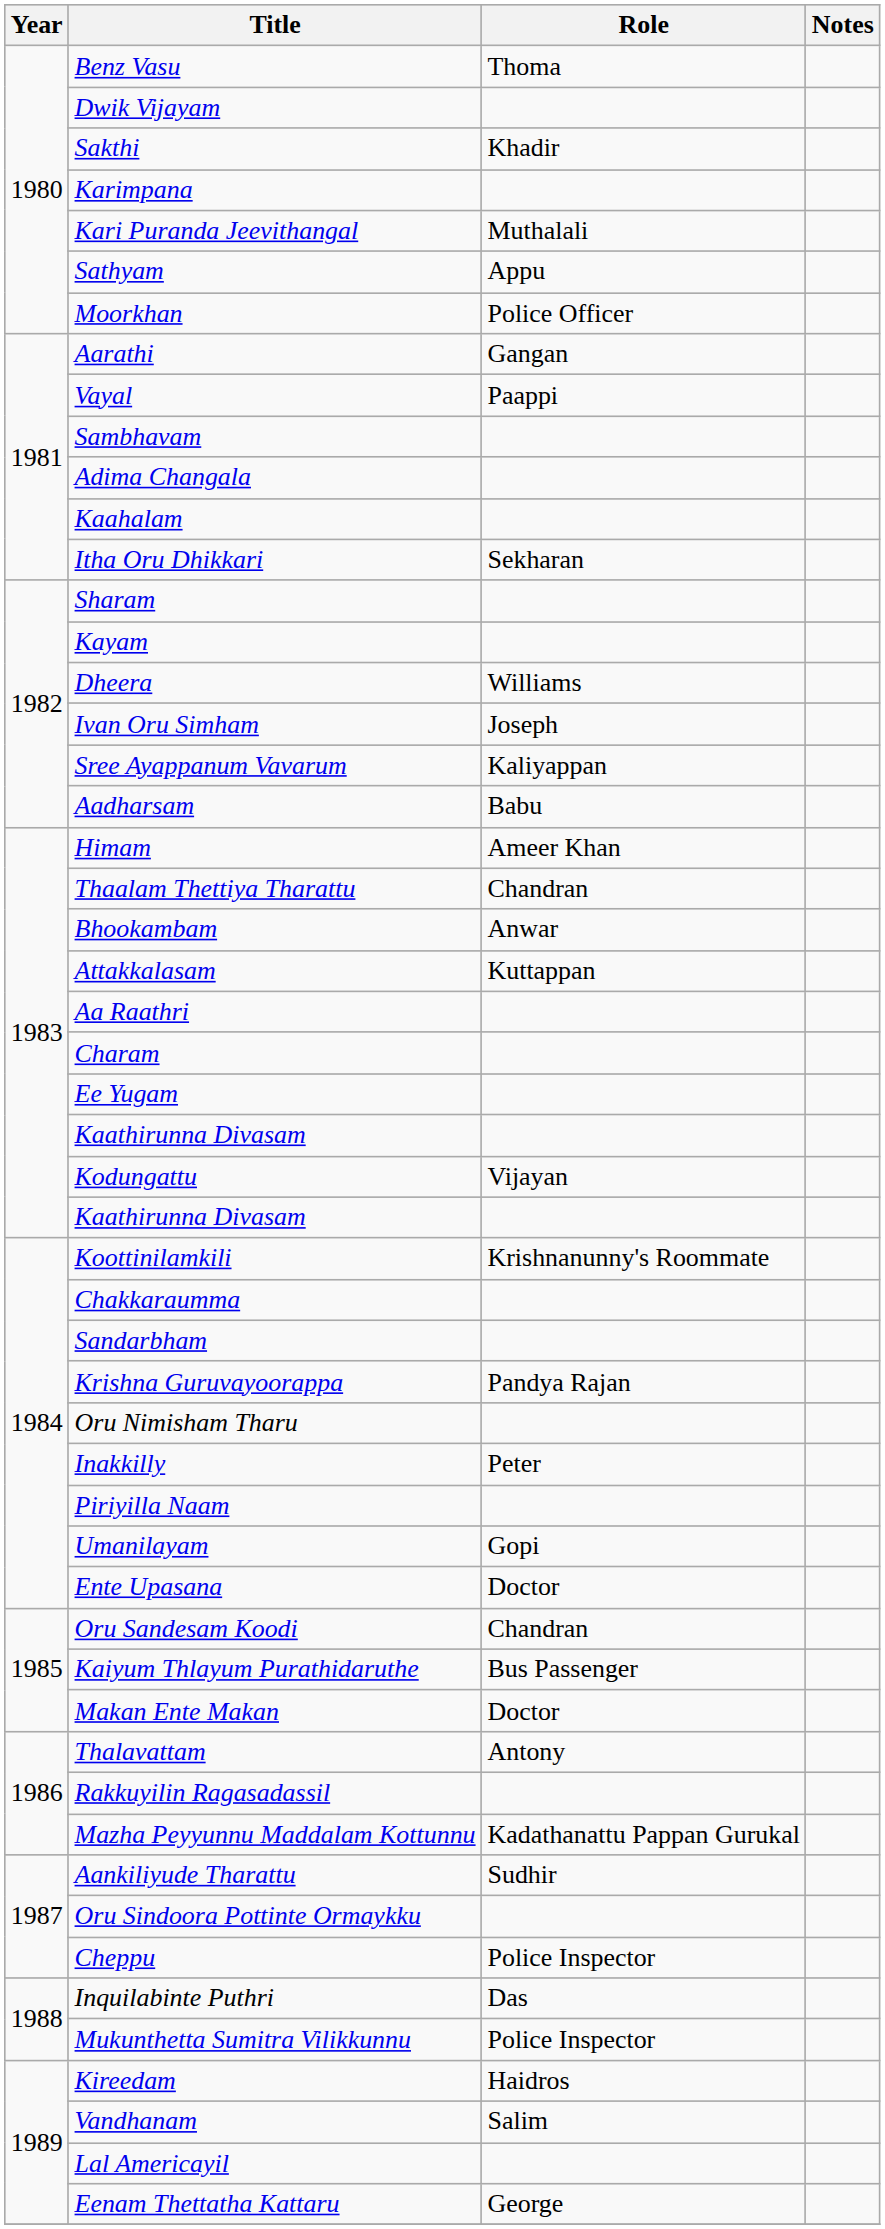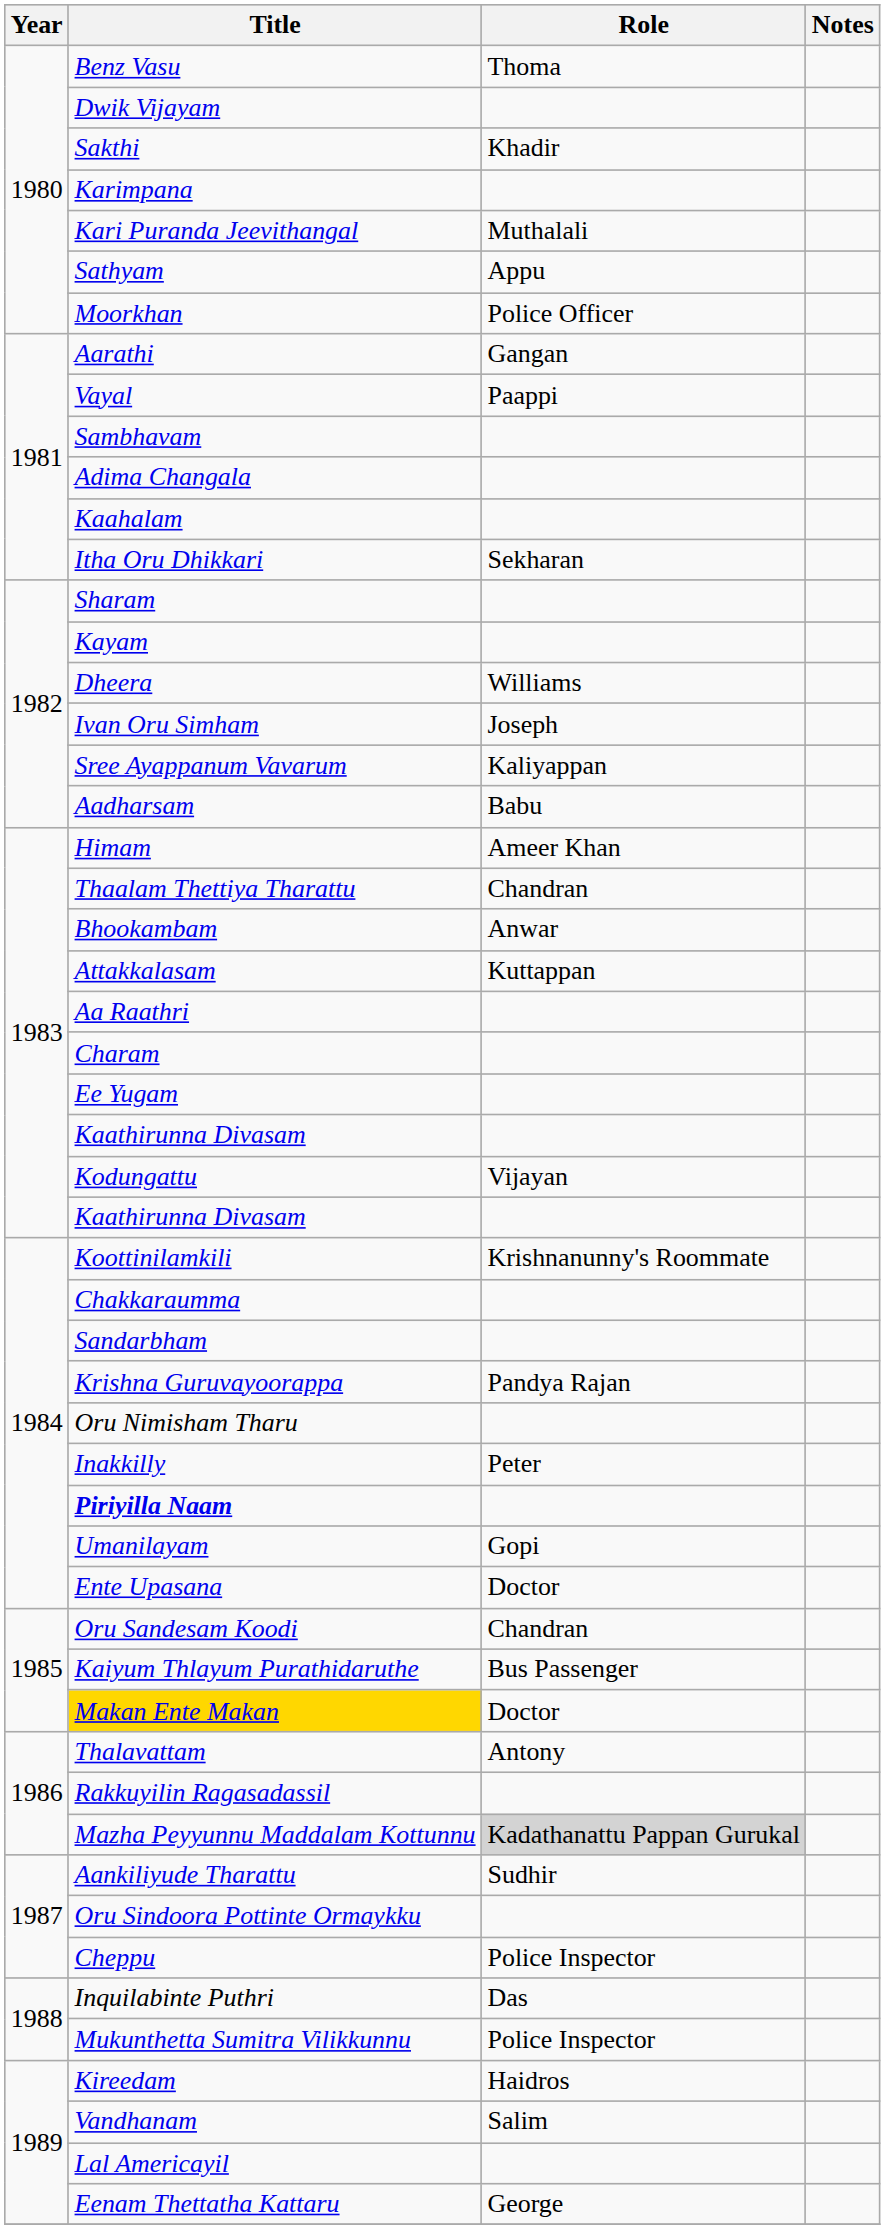(152, 1504) normal -> (153, 1504) bold
(177, 1710) no background -> (177, 1710) gold background
(644, 1833) no background -> (644, 1833) lightgrey background
